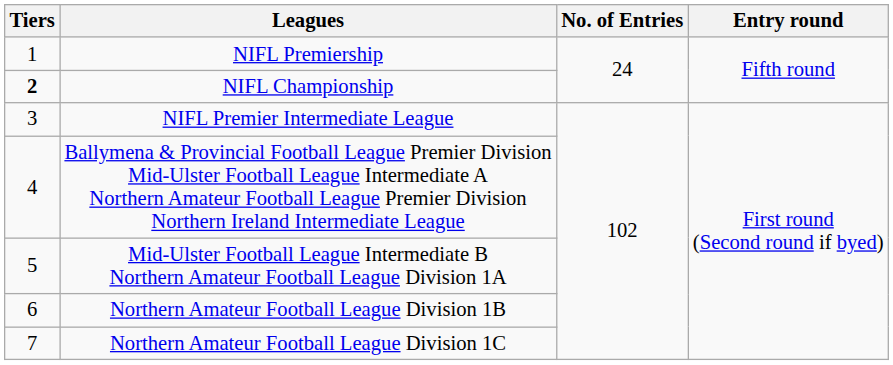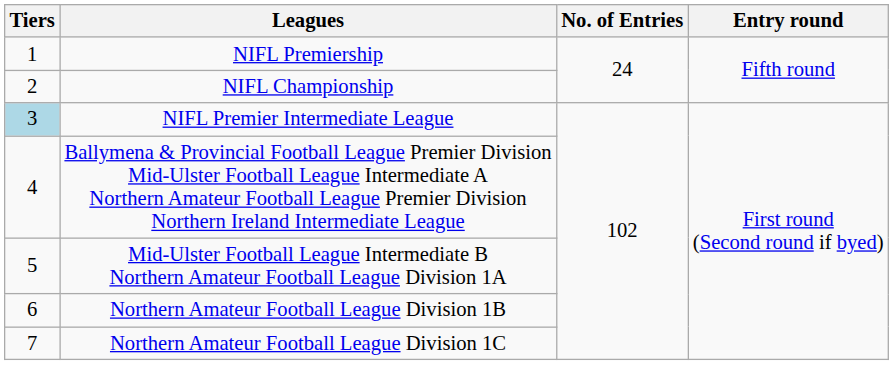(32, 86) bold -> (32, 86) normal
(32, 119) no background -> (32, 119) lightblue background
